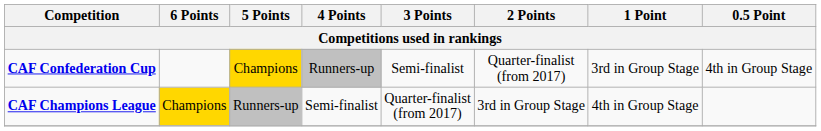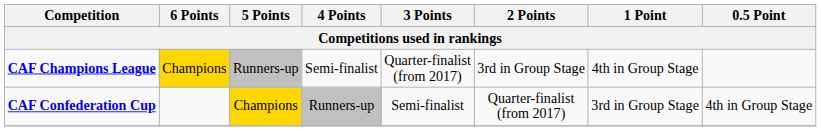rows swapped: (82, 106) <-> (82, 68)
